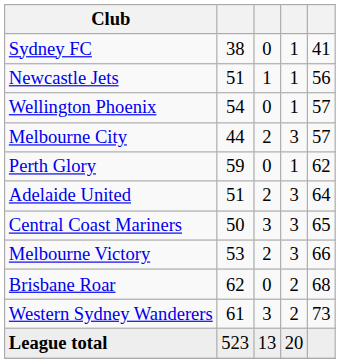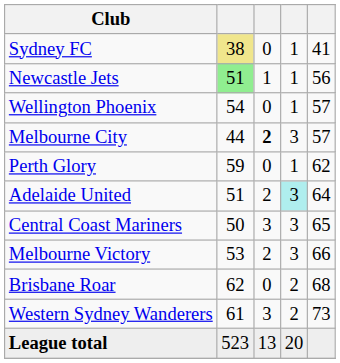(235, 48) no background -> (235, 48) khaki background
(235, 78) no background -> (235, 78) lightgreen background
(267, 136) normal -> (267, 136) bold
(294, 195) no background -> (294, 195) paleturquoise background
